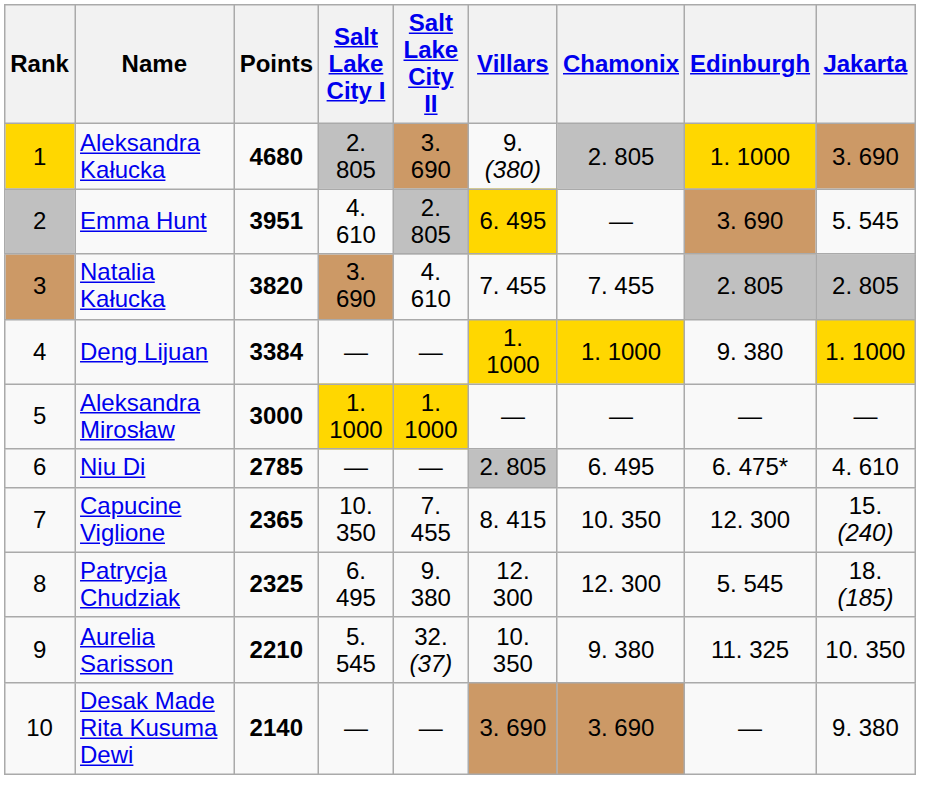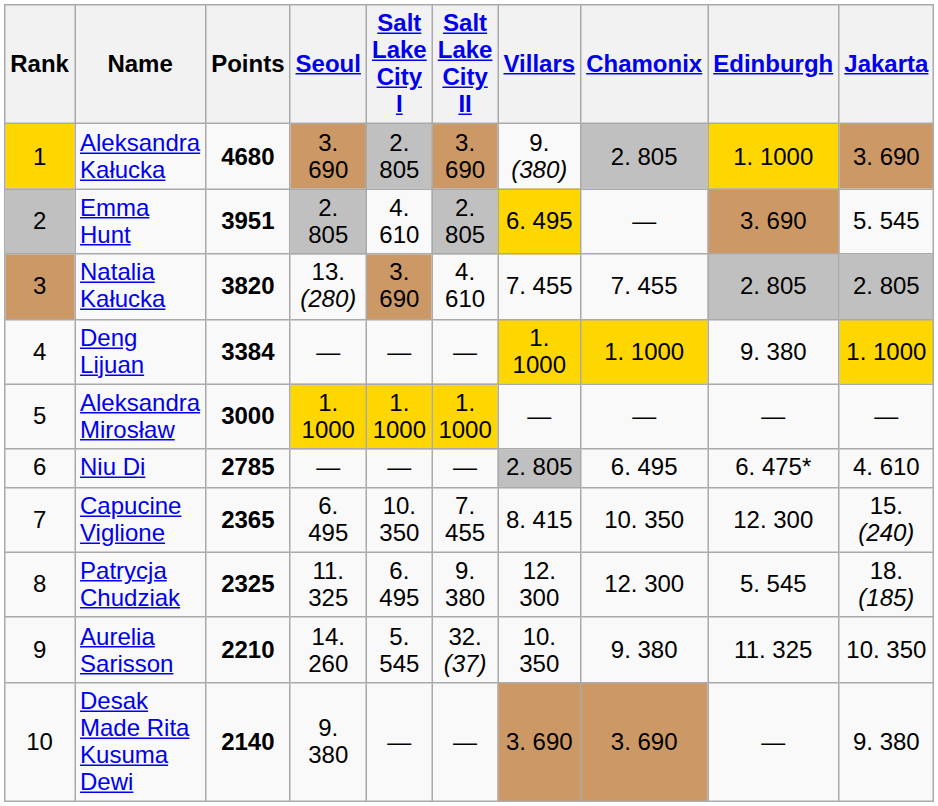+ column: (328, 64)
